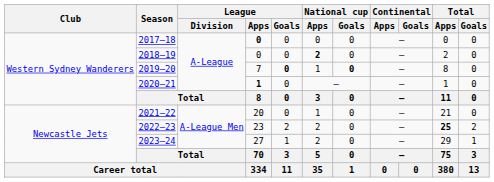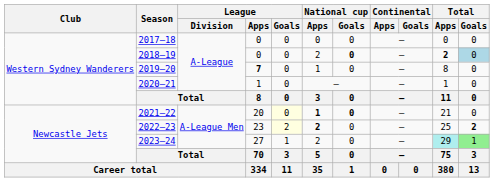(259, 40) bold -> (259, 40) normal
(318, 55) bold -> (318, 55) normal
(352, 55) normal -> (352, 55) bold
(446, 55) normal -> (446, 55) bold
(474, 55) no background -> (474, 55) lightblue background
(259, 69) normal -> (259, 69) bold
(287, 69) bold -> (287, 69) normal
(352, 69) bold -> (352, 69) normal
(259, 84) bold -> (259, 84) normal
(287, 112) no background -> (287, 112) lightyellow background
(318, 112) normal -> (318, 112) bold
(352, 112) normal -> (352, 112) bold
(287, 127) no background -> (287, 127) lightyellow background
(318, 127) normal -> (318, 127) bold
(446, 127) bold -> (446, 127) normal
(474, 127) normal -> (474, 127) bold
(446, 141) no background -> (446, 141) paleturquoise background
(474, 141) no background -> (474, 141) lightgreen background
